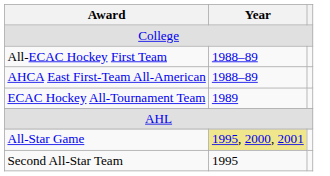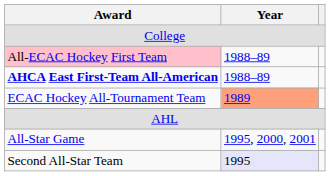(87, 56) no background -> (87, 56) pink background
(107, 77) normal -> (113, 77) bold
(225, 98) no background -> (237, 98) lightsalmon background
(258, 139) khaki background -> (270, 139) no background
(225, 160) no background -> (237, 160) lavender background
